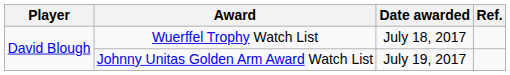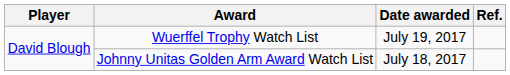(425, 37) July 18, 2017 -> (425, 37) July 19, 2017
(425, 59) July 19, 2017 -> (425, 59) July 18, 2017
